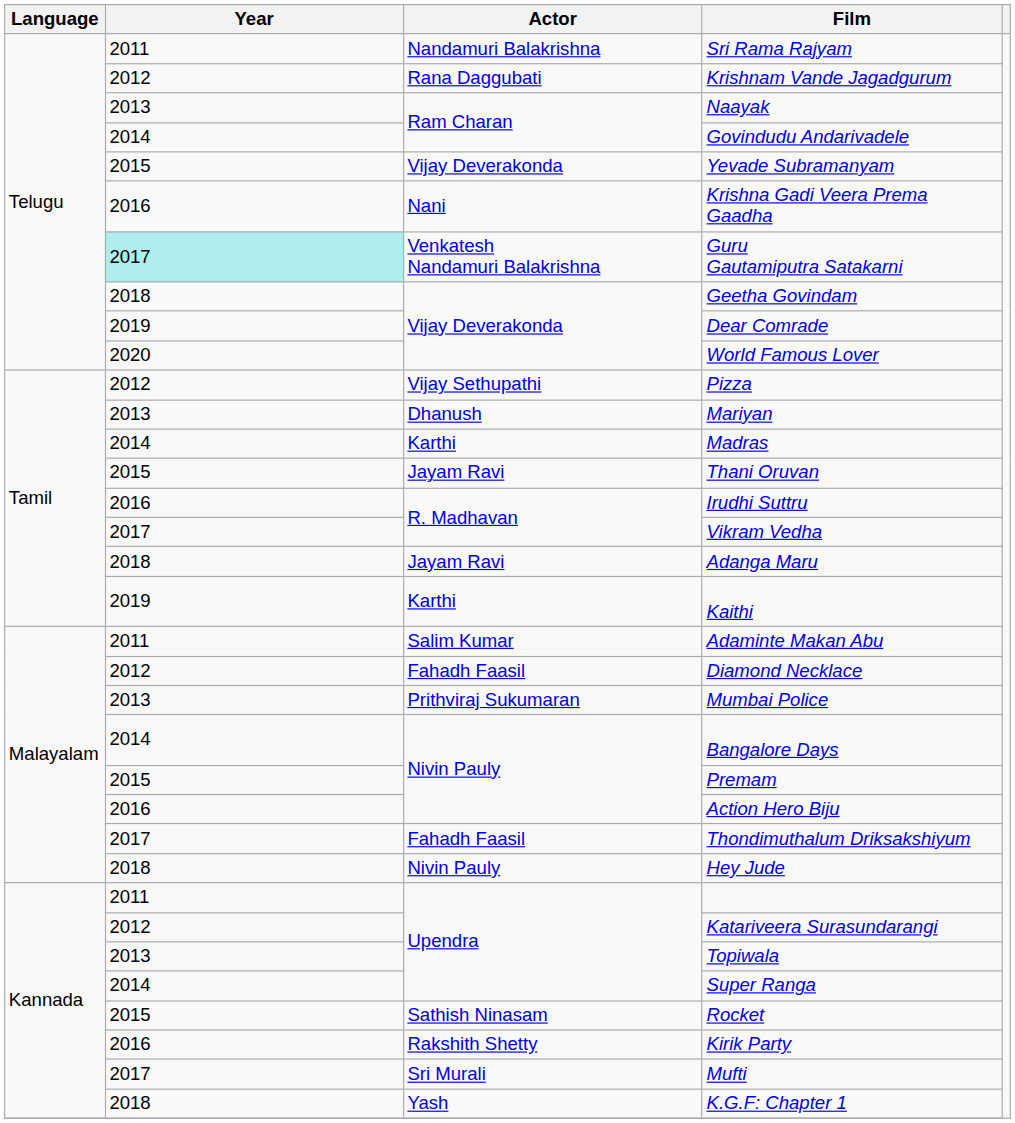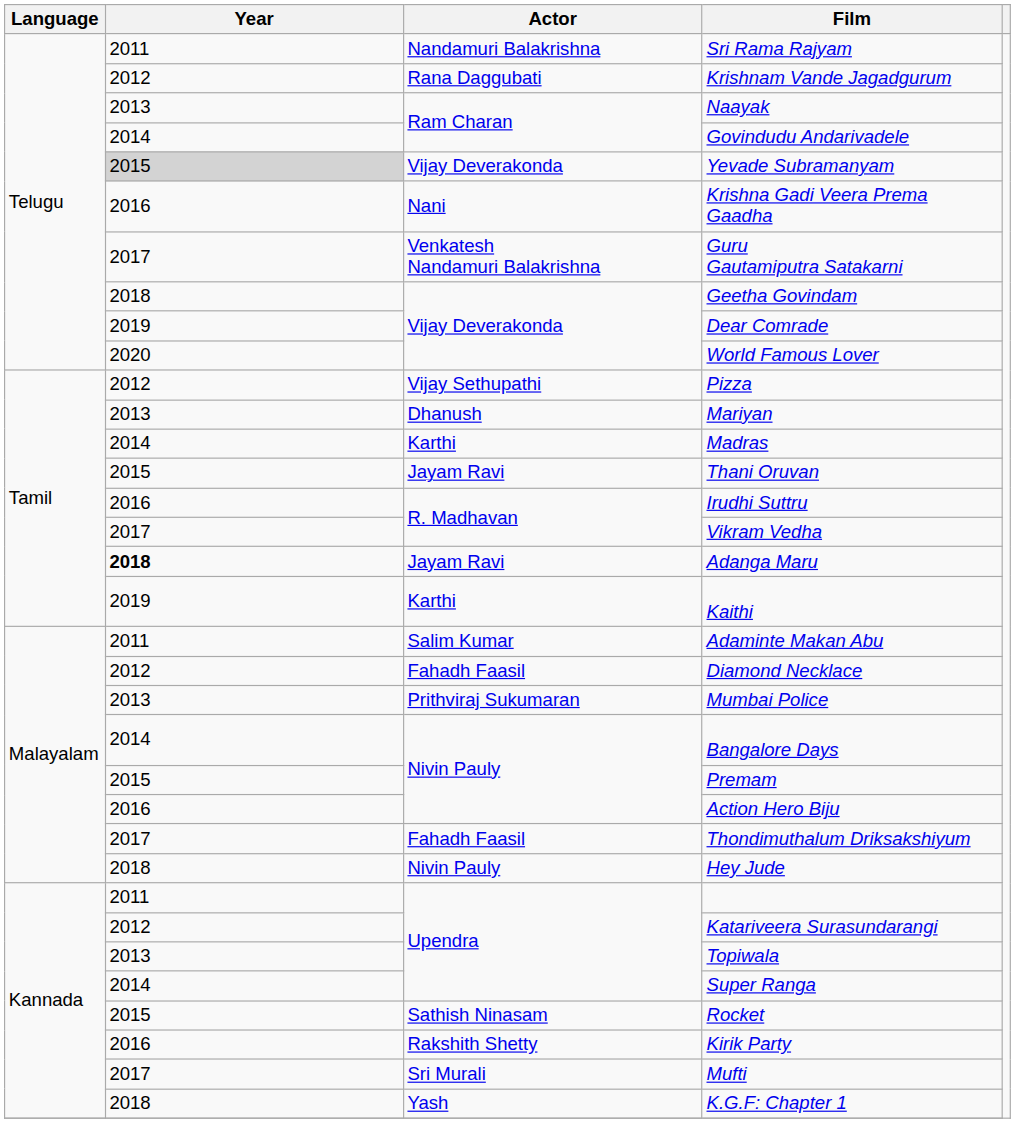(130, 166) no background -> (130, 166) lightgrey background
(130, 256) paleturquoise background -> (130, 256) no background
(130, 561) normal -> (130, 561) bold
